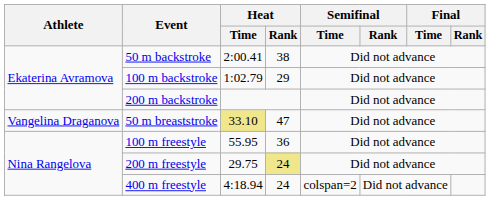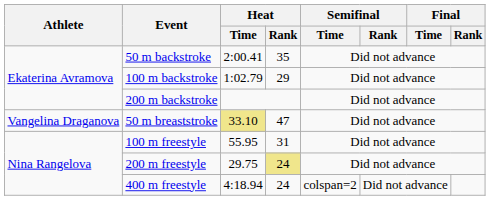(283, 57) 38 -> (283, 57) 35
(283, 142) 36 -> (283, 142) 31
